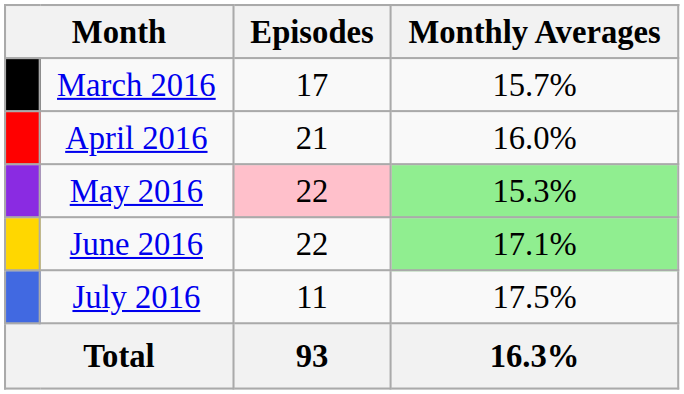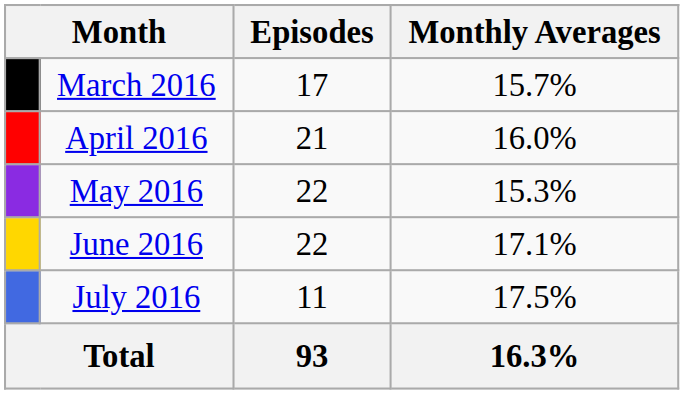(312, 191) pink background -> (312, 191) no background
(535, 191) lightgreen background -> (535, 191) no background
(535, 244) lightgreen background -> (535, 244) no background
